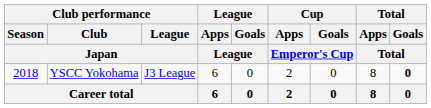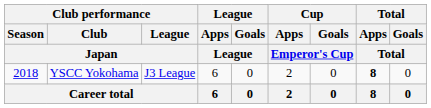(373, 73) normal -> (373, 73) bold
(408, 73) bold -> (408, 73) normal
